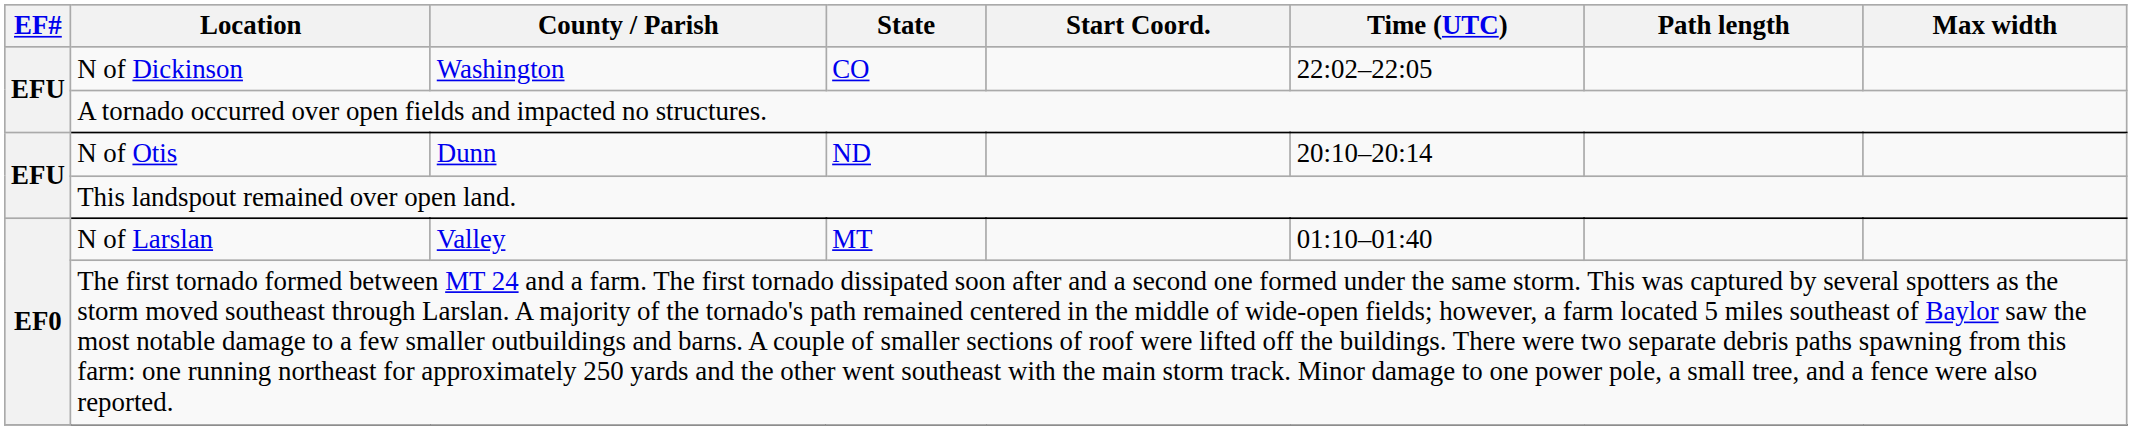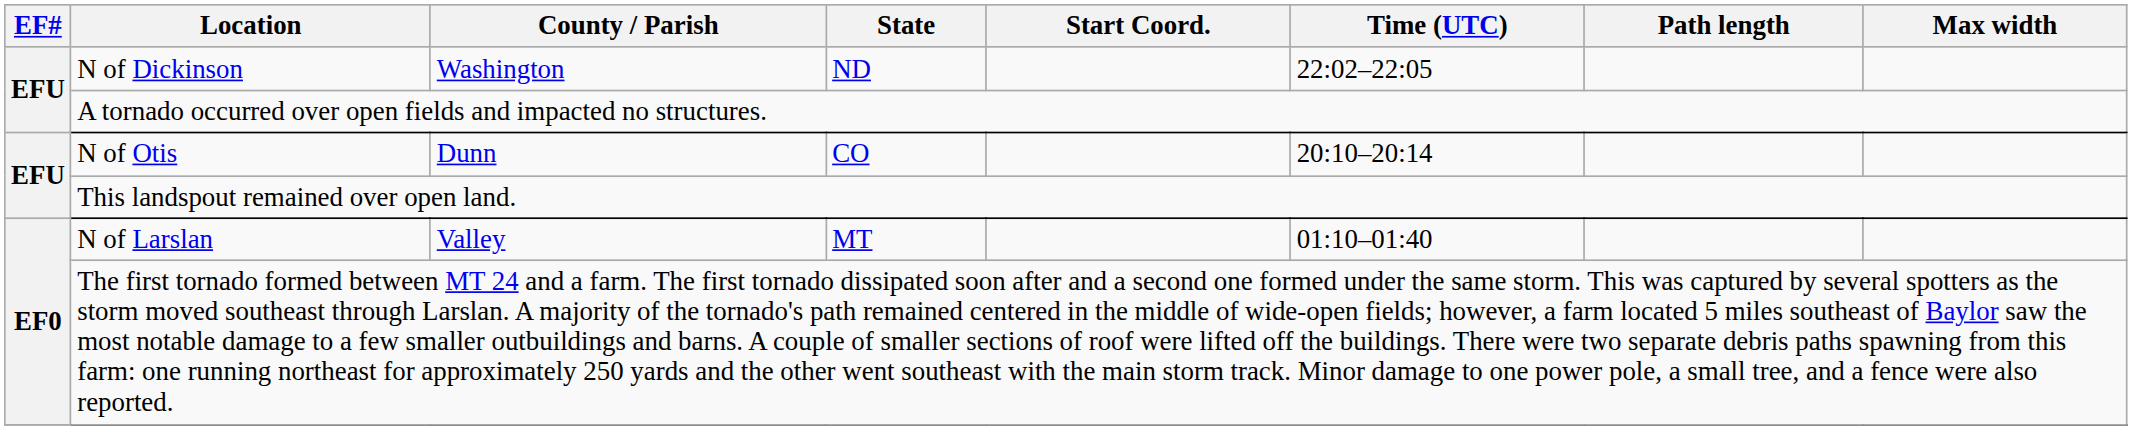(851, 68) CO -> (852, 68) ND
(852, 153) ND -> (851, 153) CO
